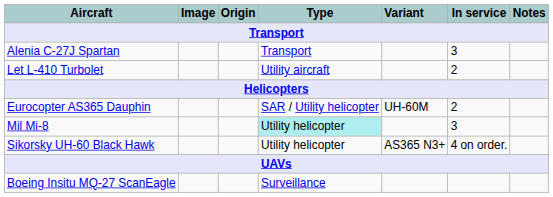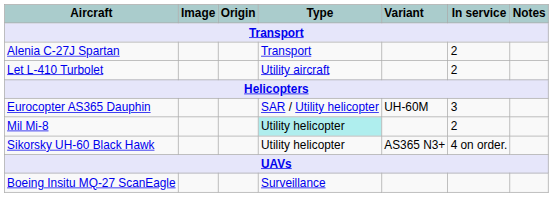(454, 51) 3 -> (454, 51) 2
(454, 107) 2 -> (454, 107) 3
(454, 126) 3 -> (454, 126) 2
